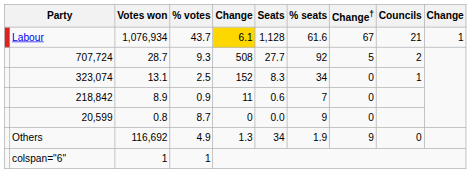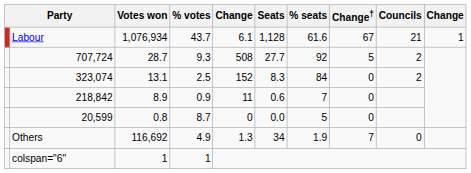(246, 37) gold background -> (246, 37) no background
(322, 78) 34 -> (322, 78) 84
(419, 78) 1 -> (419, 78) 2
(324, 118) 9 -> (324, 118) 5
(371, 138) 9 -> (371, 138) 7
